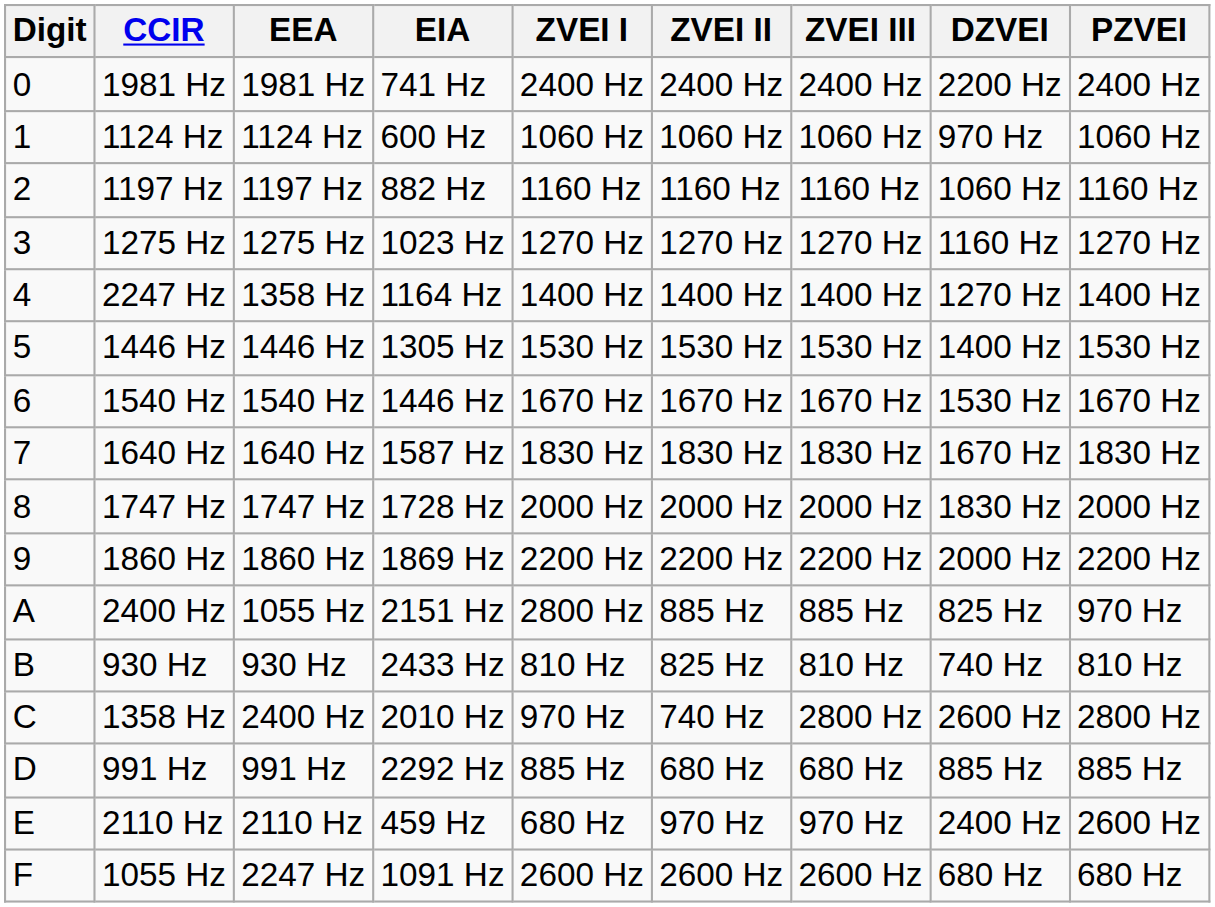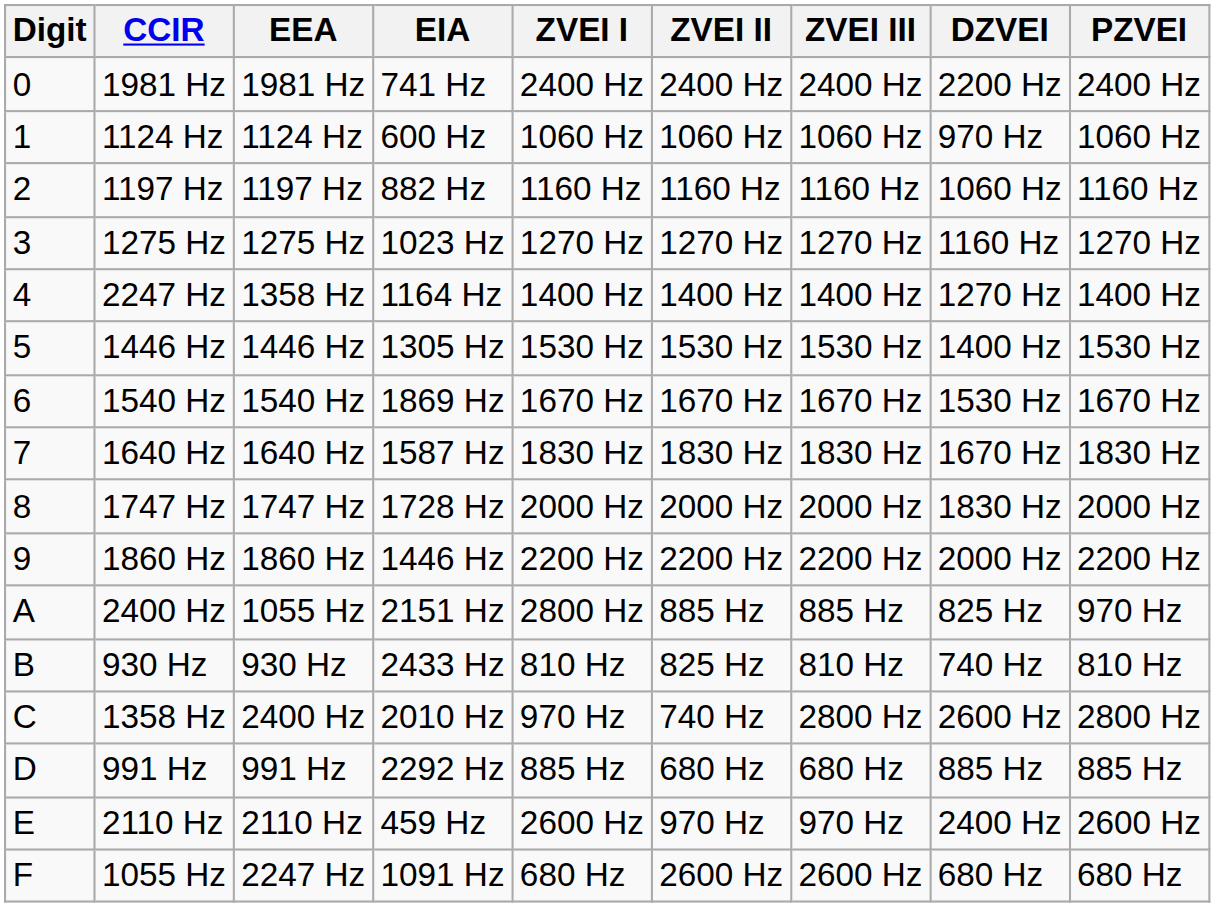(443, 400) 1446 Hz -> (443, 400) 1869 Hz
(443, 558) 1869 Hz -> (443, 558) 1446 Hz
(573, 822) 680 Hz -> (582, 822) 2600 Hz
(582, 875) 2600 Hz -> (573, 875) 680 Hz
